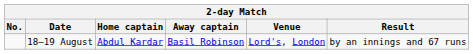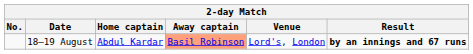(206, 41) no background -> (206, 41) lightsalmon background
(398, 41) normal -> (398, 41) bold
